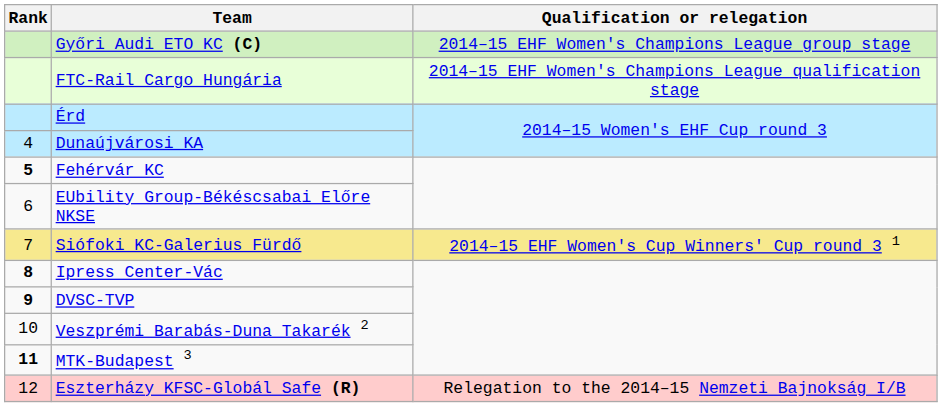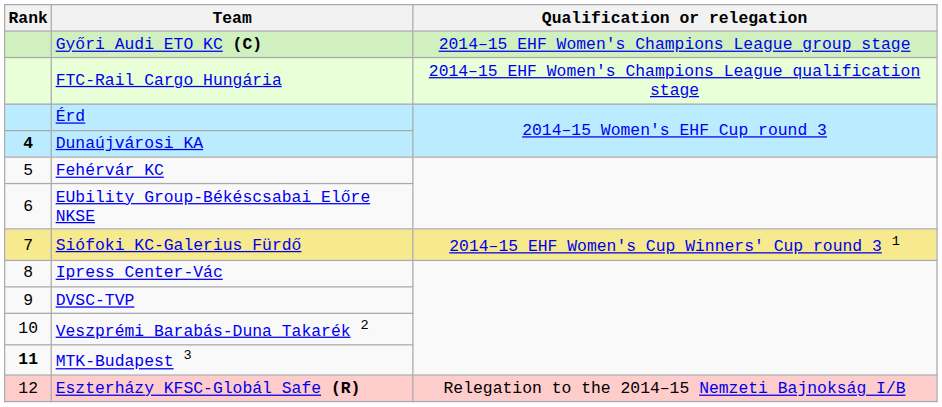(28, 144) normal -> (28, 144) bold
(28, 170) bold -> (28, 170) normal
(28, 274) bold -> (28, 274) normal
(28, 300) bold -> (28, 300) normal
